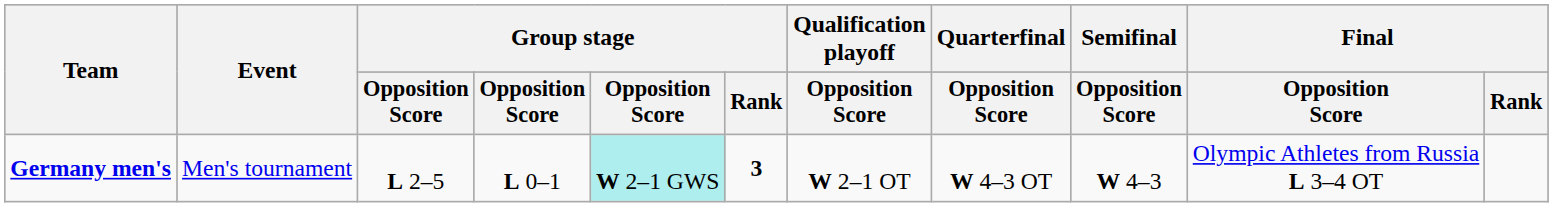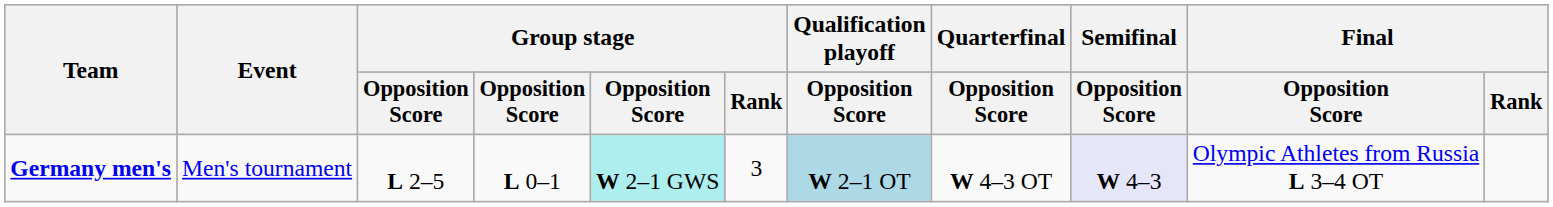(756, 168) bold -> (756, 168) normal
(860, 182) no background -> (860, 182) lightblue background
(1129, 182) no background -> (1129, 182) lavender background
